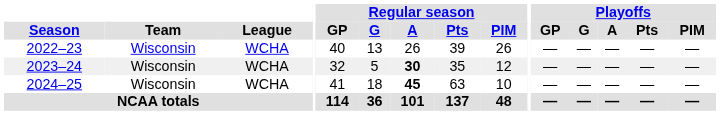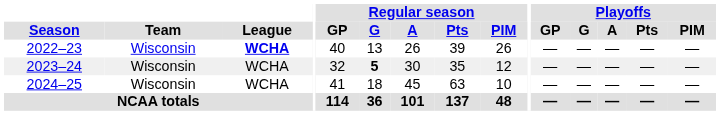(267, 48) normal -> (267, 48) bold
(375, 66) normal -> (375, 66) bold
(412, 66) bold -> (412, 66) normal
(412, 84) bold -> (412, 84) normal
